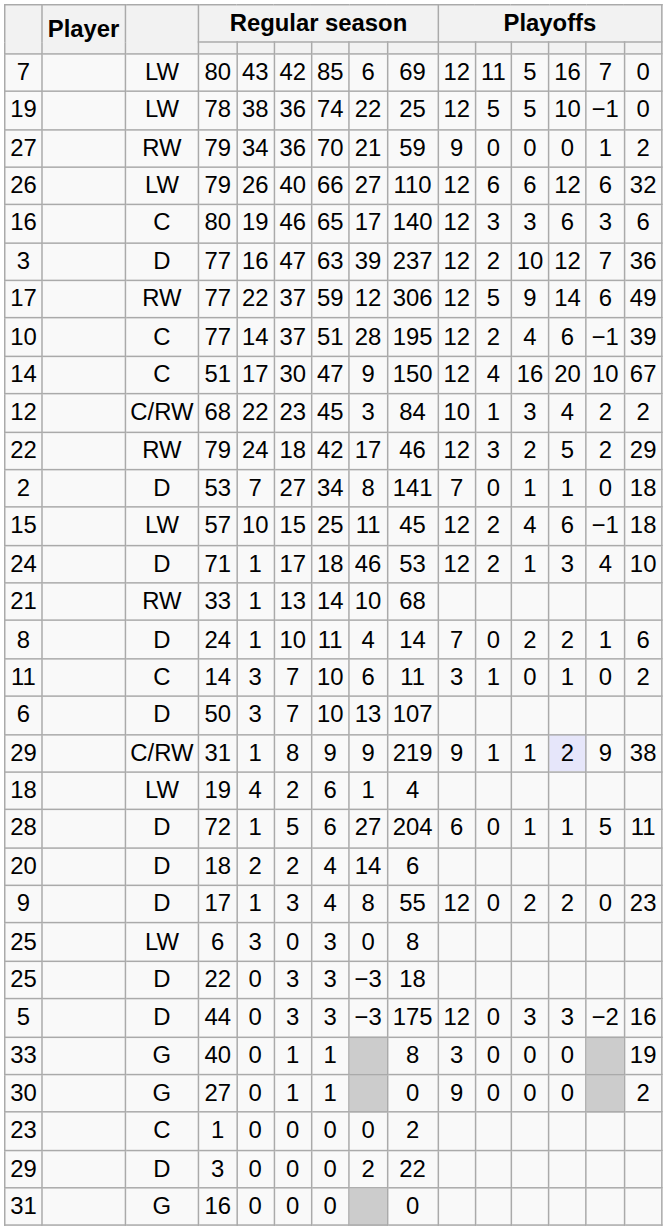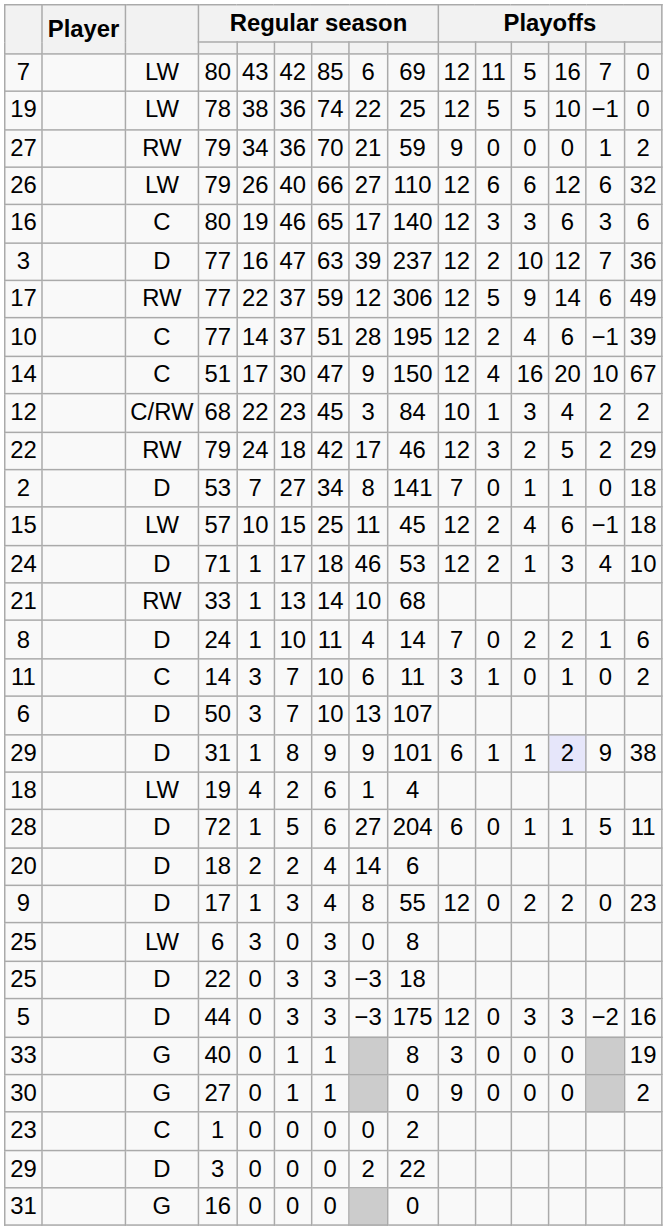(162, 752) C/RW -> (162, 752) D
(413, 752) 219 -> (413, 752) 101
(457, 752) 9 -> (457, 752) 6
